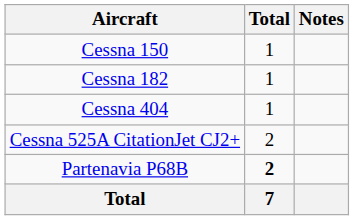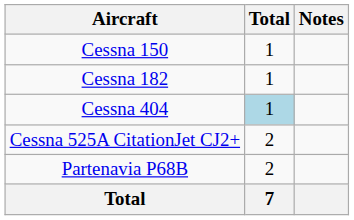(269, 109) no background -> (269, 109) lightblue background
(269, 169) bold -> (269, 169) normal
